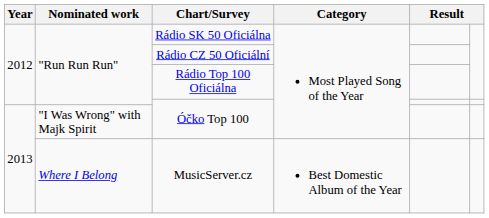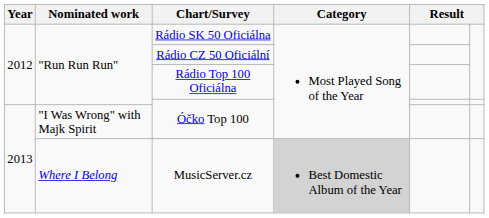(342, 183) no background -> (342, 183) lightgrey background
